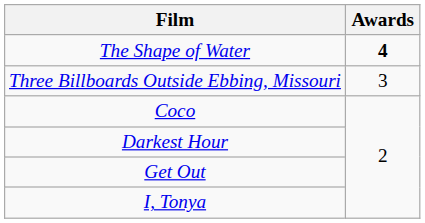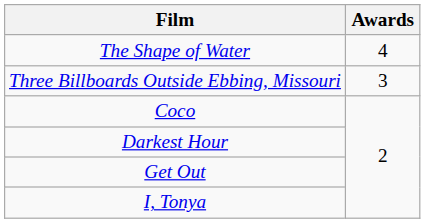(383, 50) bold -> (383, 50) normal
